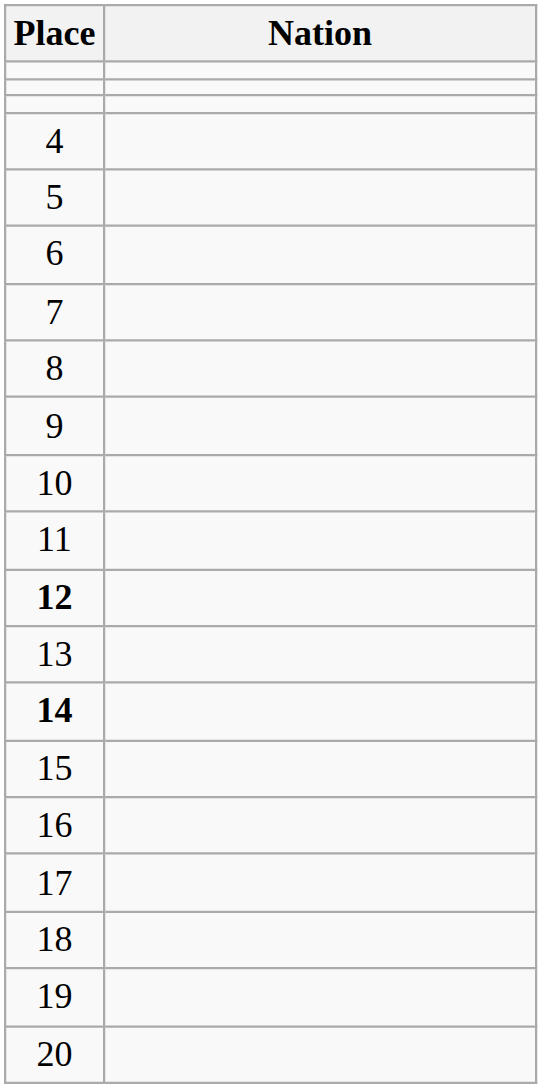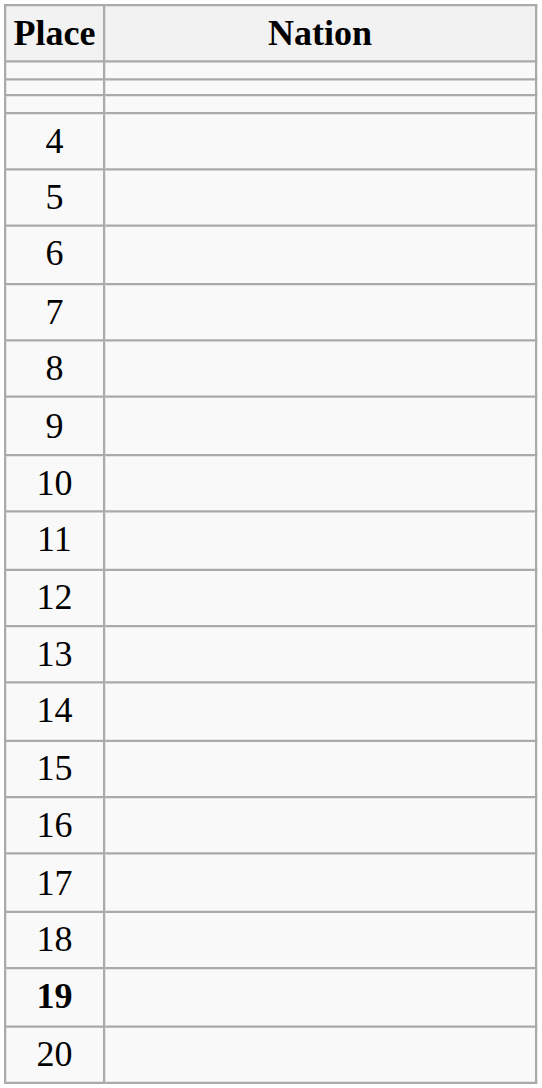(54, 596) bold -> (54, 596) normal
(54, 710) bold -> (54, 710) normal
(54, 996) normal -> (54, 996) bold
